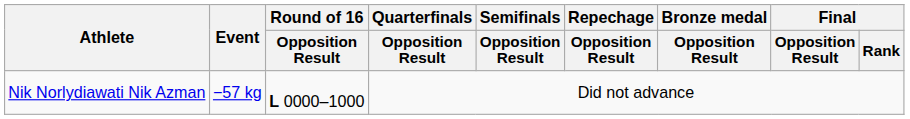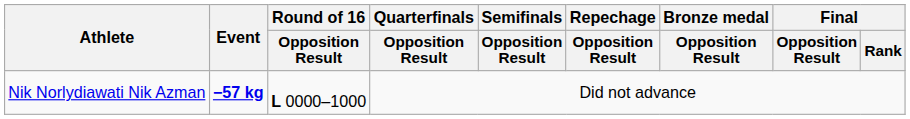(237, 93) normal -> (238, 93) bold
